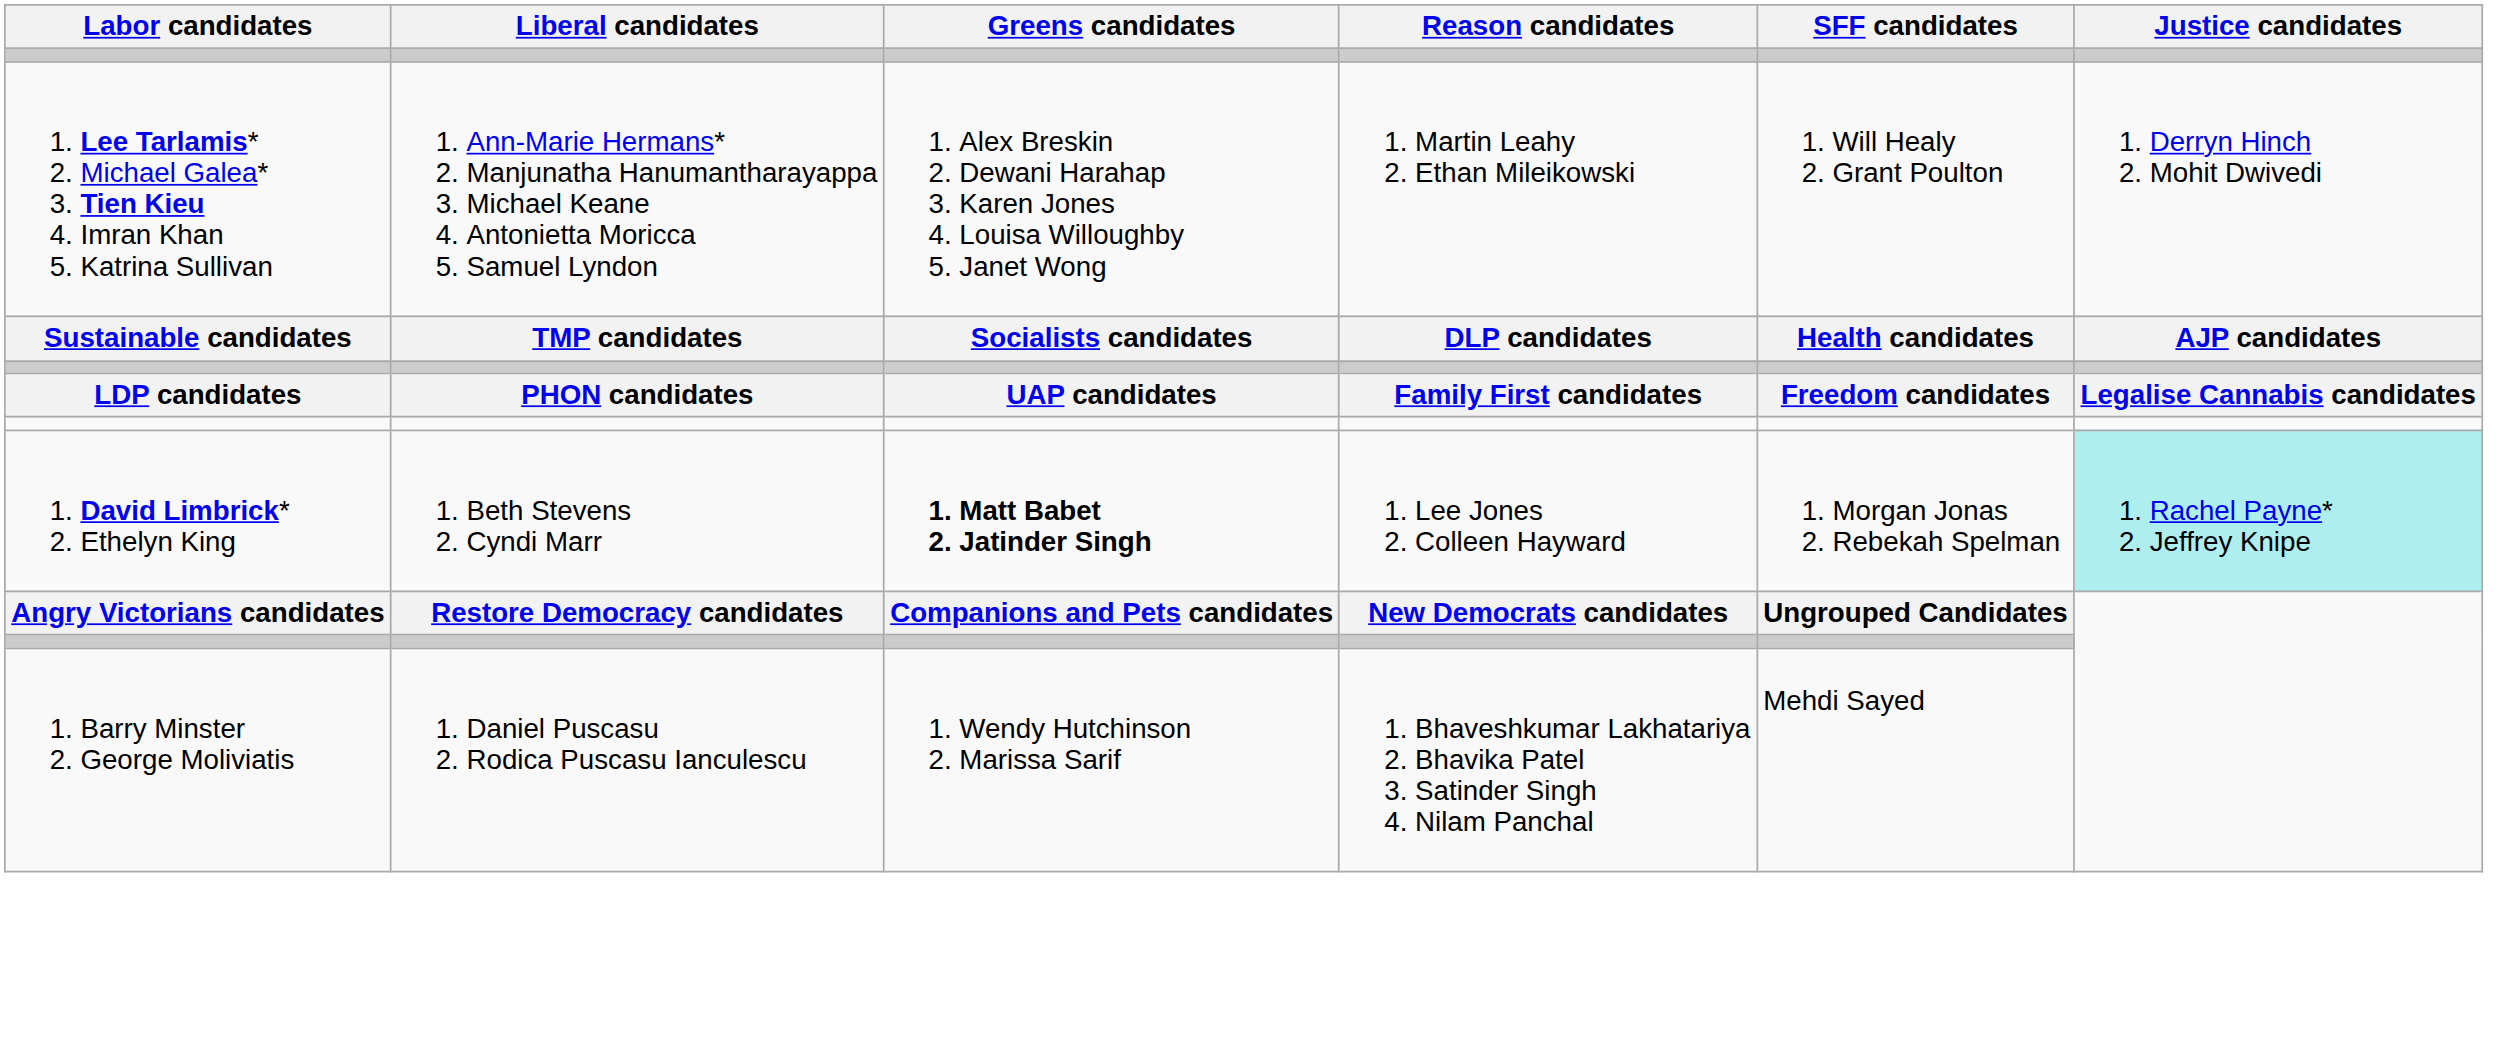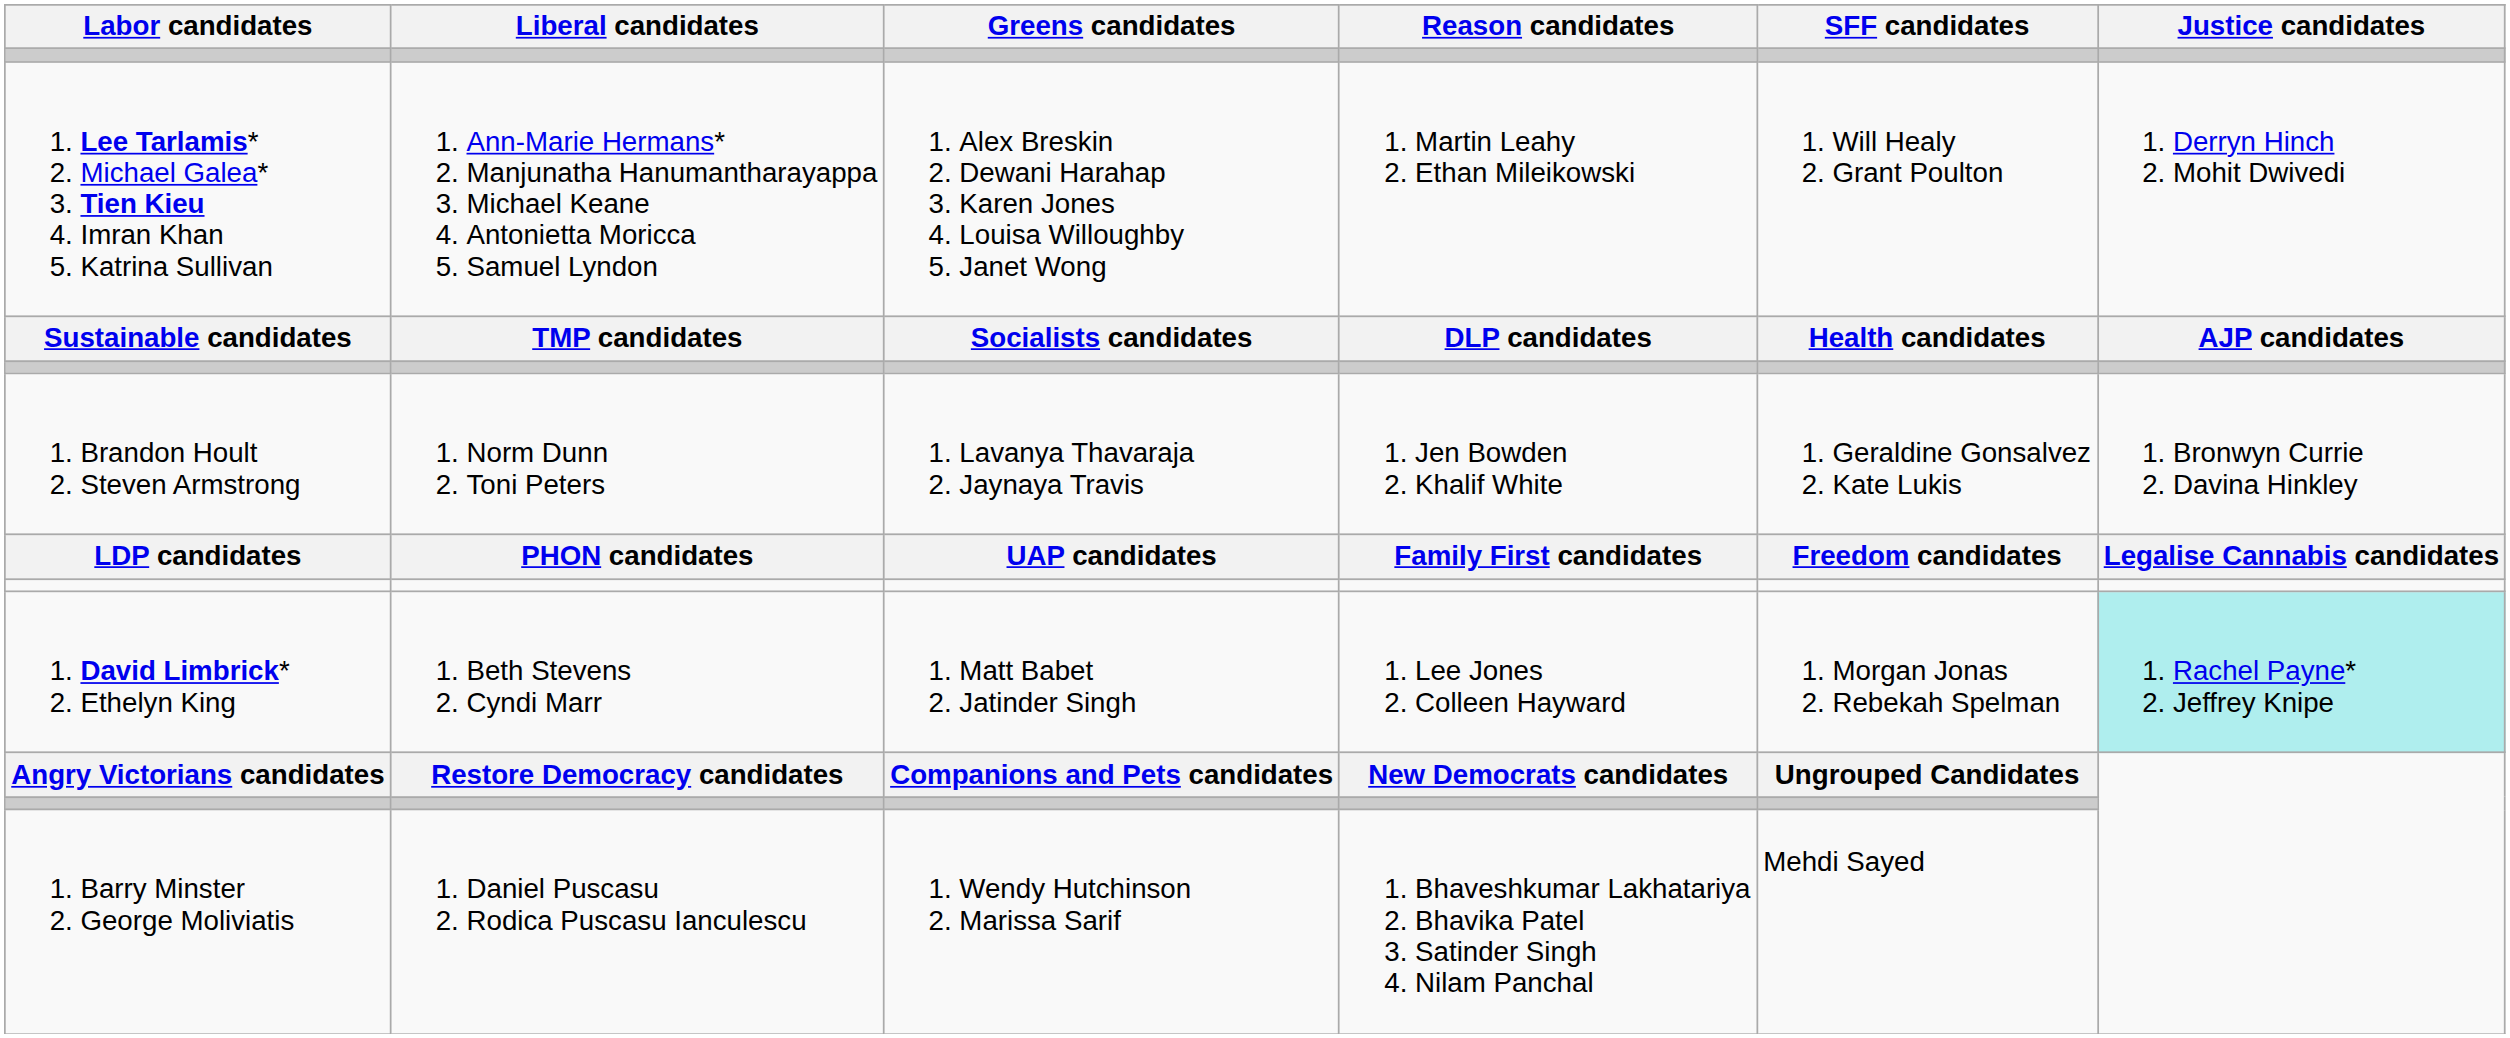+ row: (198, 469)
(1112, 526) bold -> (1112, 688) normal
